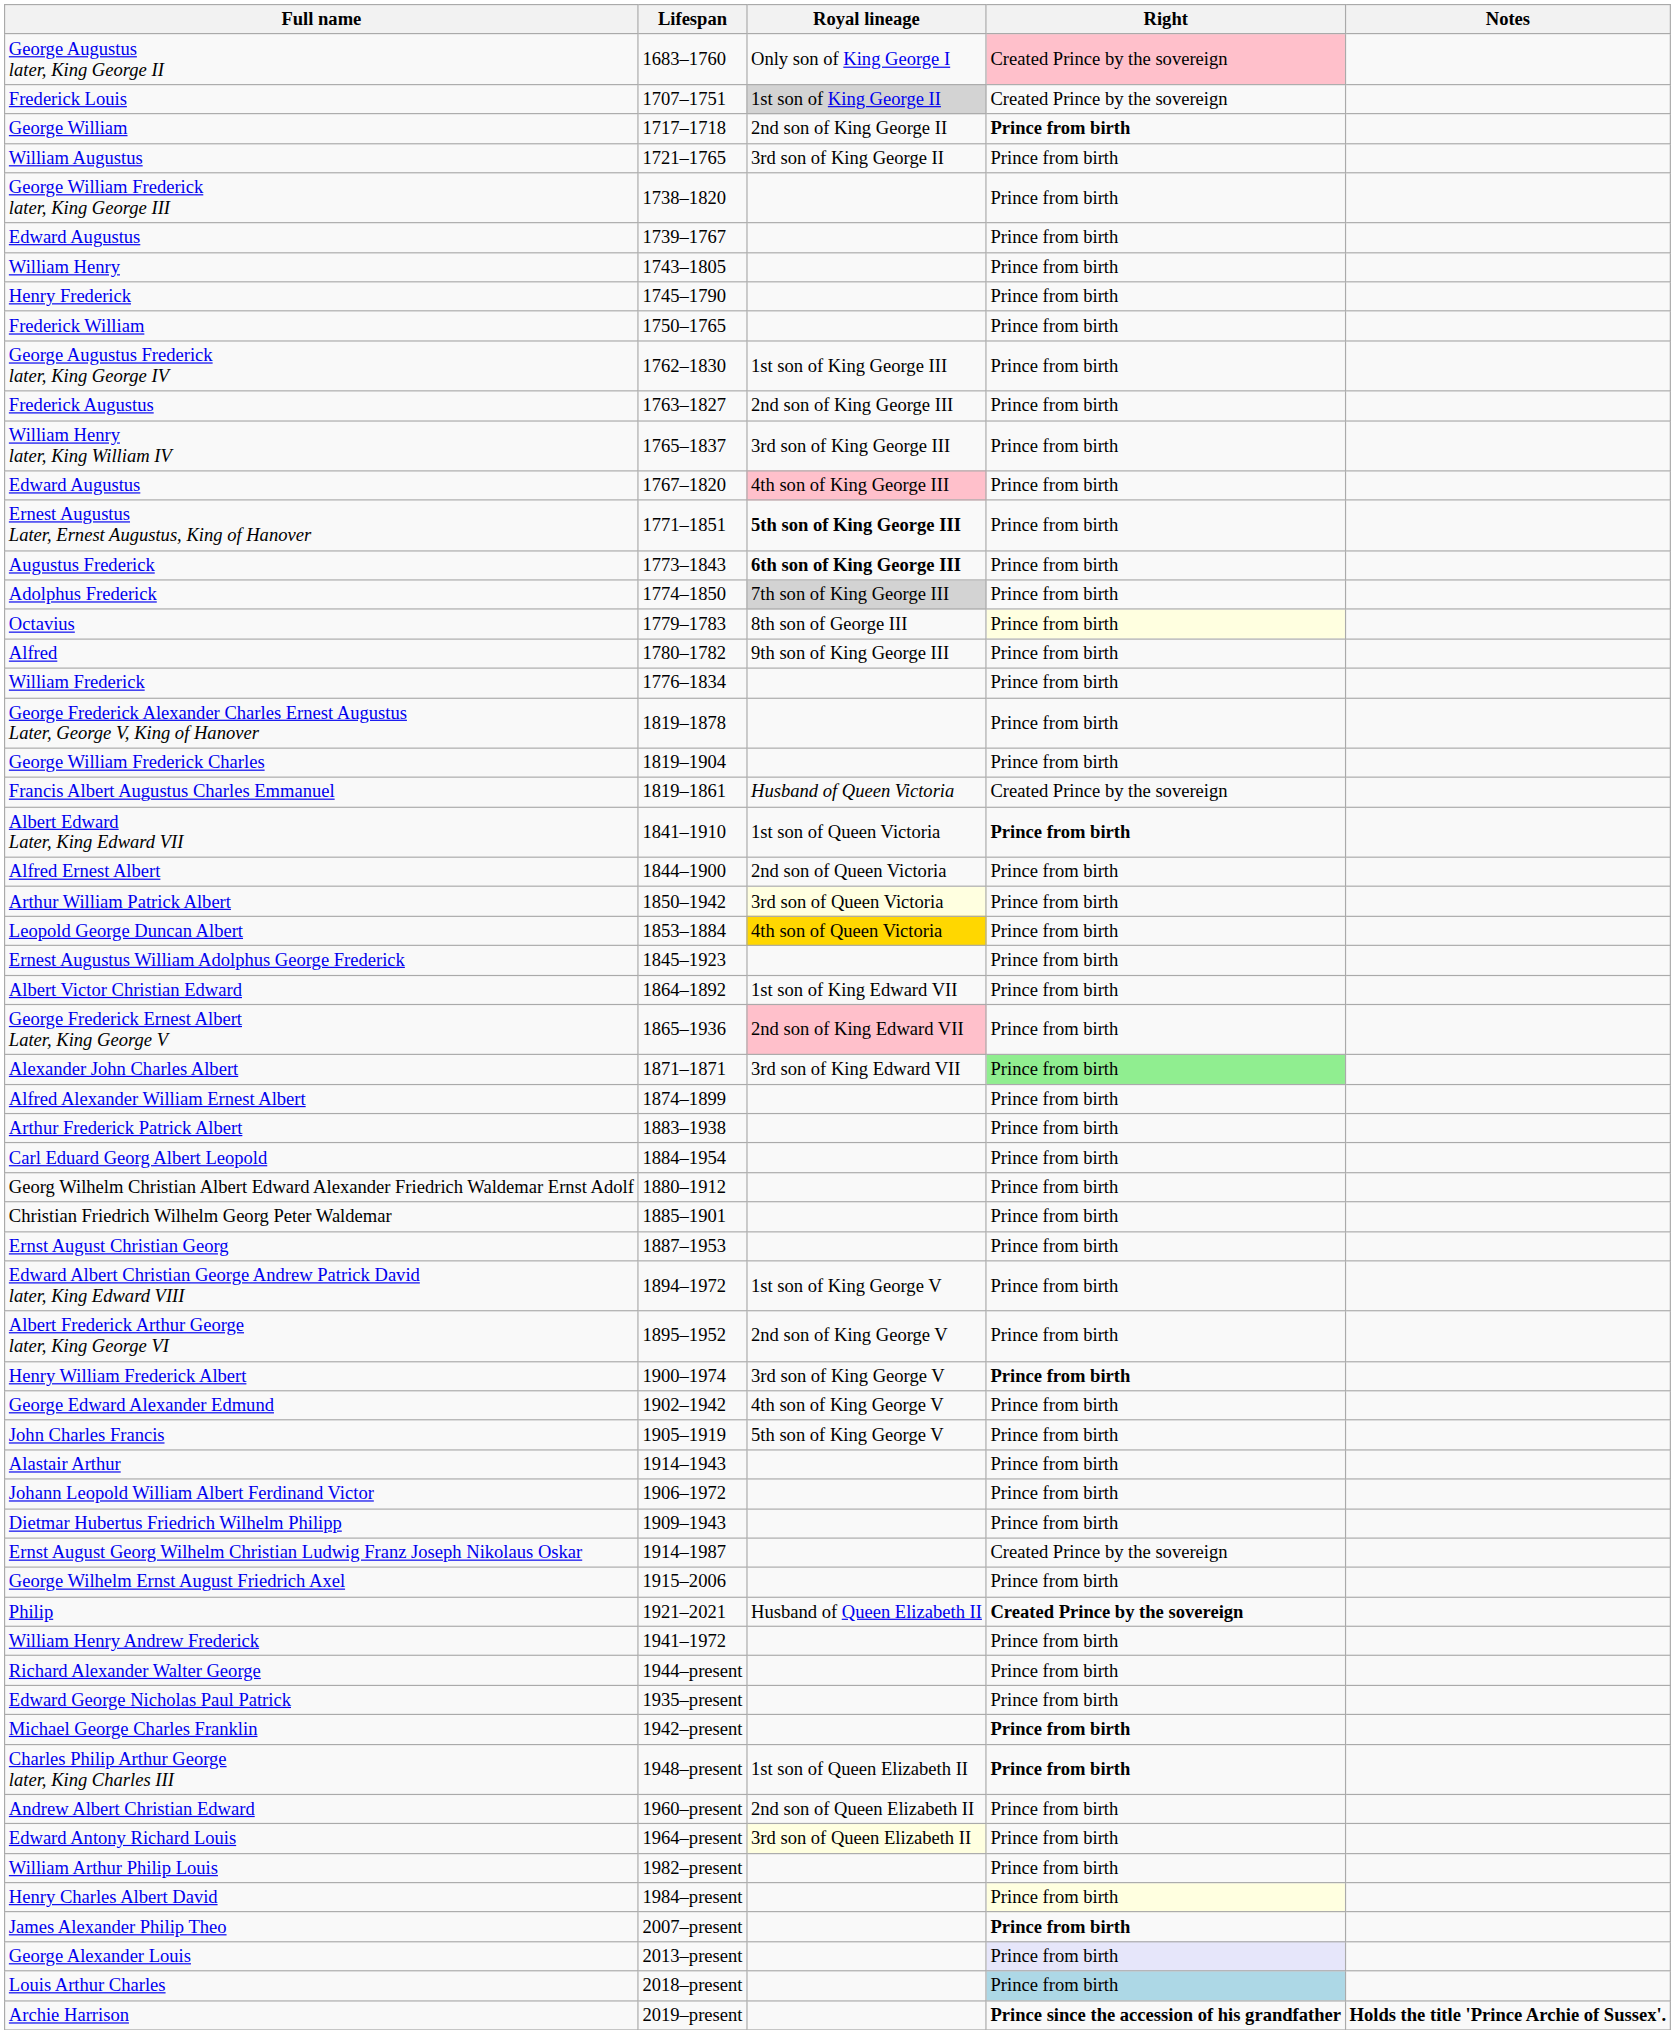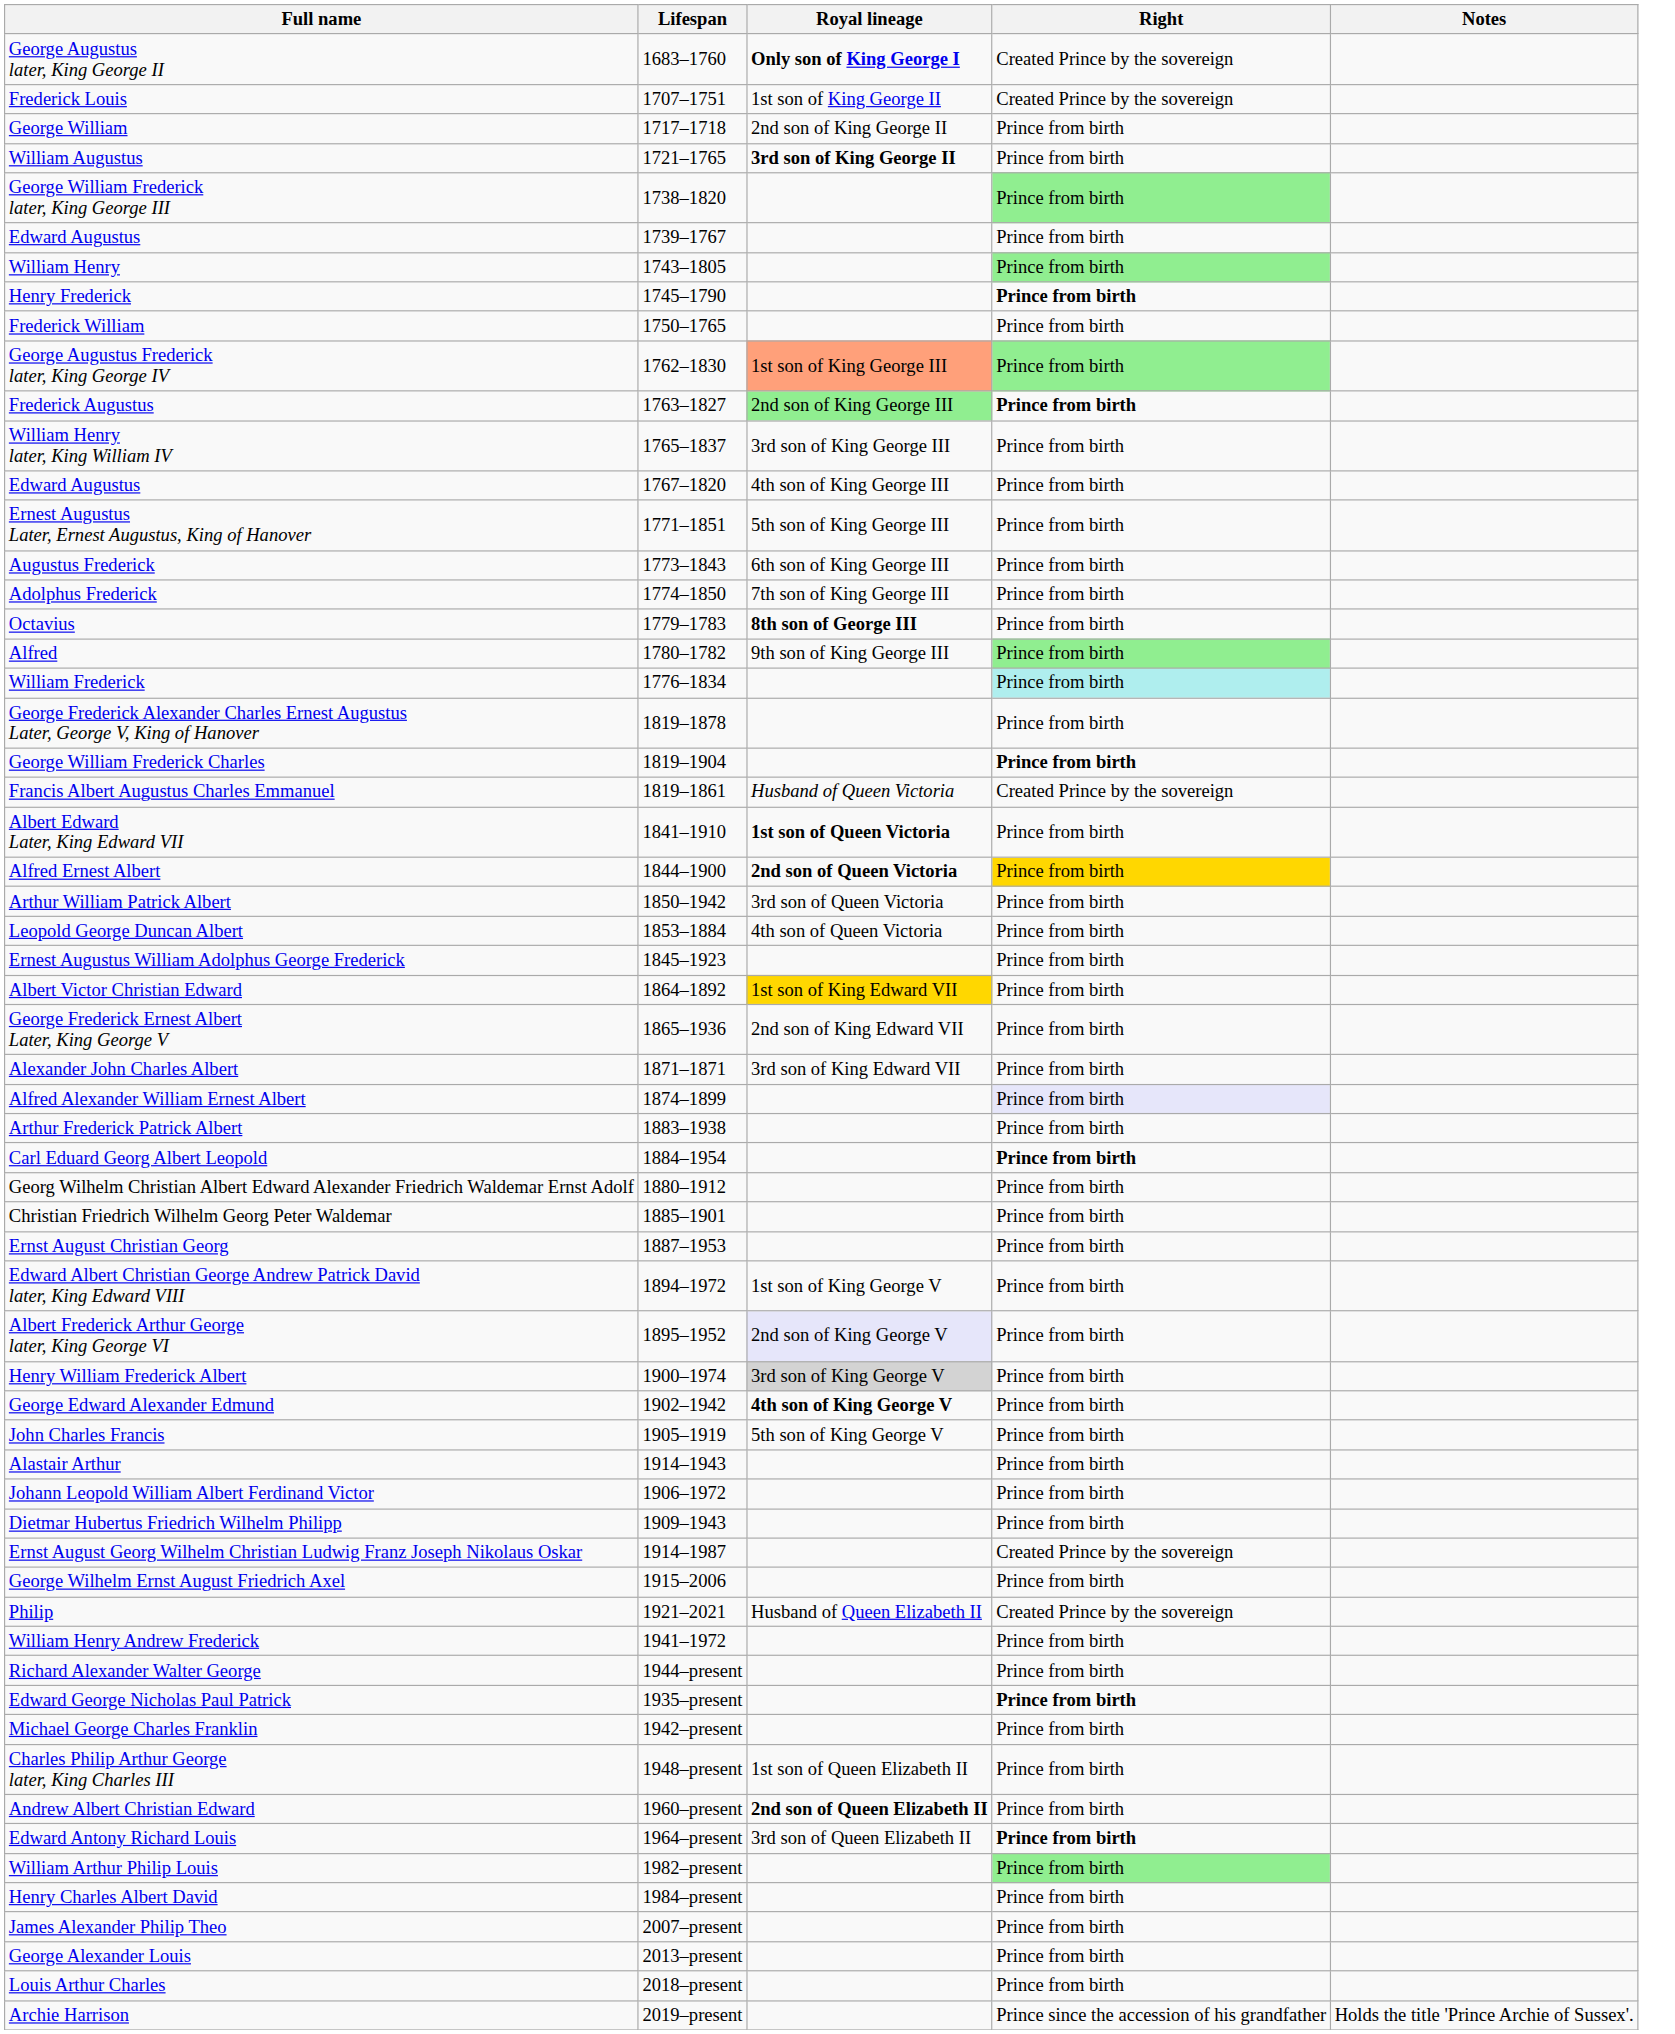(851, 59) normal -> (855, 59) bold
(1109, 59) pink background -> (1115, 59) no background
(846, 98) lightgrey background -> (846, 98) no background
(1060, 128) bold -> (1060, 128) normal
(848, 157) normal -> (853, 157) bold
(1054, 197) no background -> (1060, 197) lightgreen background
(1054, 267) no background -> (1060, 267) lightgreen background
(1054, 296) normal -> (1066, 296) bold
(849, 365) no background -> (849, 365) lightsalmon background
(1054, 365) no background -> (1060, 365) lightgreen background
(852, 405) no background -> (852, 405) lightgreen background
(1054, 405) normal -> (1066, 405) bold
(850, 485) pink background -> (850, 485) no background
(856, 525) bold -> (850, 525) normal
(856, 565) bold -> (850, 565) normal
(850, 594) lightgrey background -> (850, 594) no background
(829, 624) normal -> (834, 624) bold
(1054, 624) lightyellow background -> (1060, 624) no background
(1054, 653) no background -> (1060, 653) lightgreen background
(1054, 682) no background -> (1060, 682) paleturquoise background
(1054, 762) normal -> (1066, 762) bold
(846, 831) normal -> (851, 831) bold
(1060, 831) bold -> (1060, 831) normal
(849, 871) normal -> (854, 871) bold
(1054, 871) no background -> (1060, 871) gold background
(847, 901) lightyellow background -> (847, 901) no background
(847, 930) gold background -> (847, 930) no background
(854, 989) no background -> (854, 989) gold background
(857, 1029) pink background -> (857, 1029) no background
(1054, 1069) lightgreen background -> (1060, 1069) no background
(1054, 1098) no background -> (1060, 1098) lavender background
(1054, 1157) normal -> (1066, 1157) bold
(849, 1336) no background -> (849, 1336) lavender background
(848, 1375) no background -> (848, 1375) lightgrey background
(1060, 1375) bold -> (1060, 1375) normal
(847, 1405) normal -> (852, 1405) bold
(1117, 1611) bold -> (1115, 1611) normal
(1054, 1699) normal -> (1066, 1699) bold
(1060, 1729) bold -> (1060, 1729) normal
(1060, 1769) bold -> (1060, 1769) normal
(863, 1808) normal -> (869, 1808) bold
(861, 1838) lightyellow background -> (861, 1838) no background
(1054, 1838) normal -> (1066, 1838) bold
(1054, 1867) no background -> (1060, 1867) lightgreen background
(1054, 1897) lightyellow background -> (1060, 1897) no background
(1060, 1926) bold -> (1060, 1926) normal
(1054, 1956) lavender background -> (1060, 1956) no background
(1054, 1985) lightblue background -> (1060, 1985) no background
(1166, 2014) bold -> (1161, 2014) normal
(1508, 2014) bold -> (1484, 2014) normal
